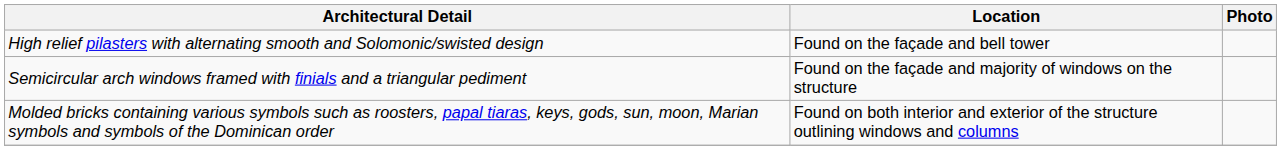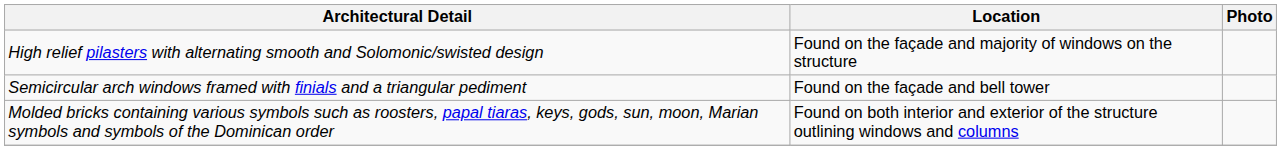(922, 43) Found on the façade and bell tower -> (983, 52) Found on the façade and majority of windows on the structure
(983, 78) Found on the façade and majority of windows on the structure -> (922, 87) Found on the façade and bell tower
